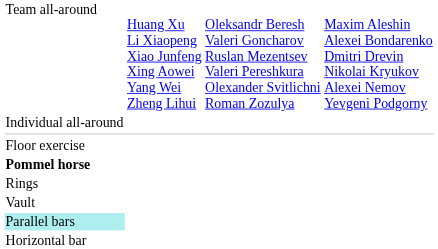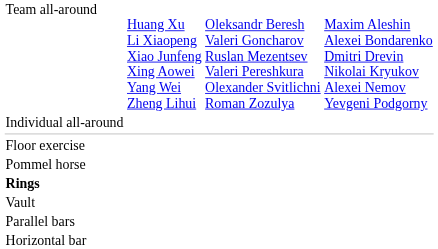(48, 164) bold -> (46, 164) normal
(22, 183) normal -> (23, 183) bold
(40, 221) paleturquoise background -> (40, 221) no background
